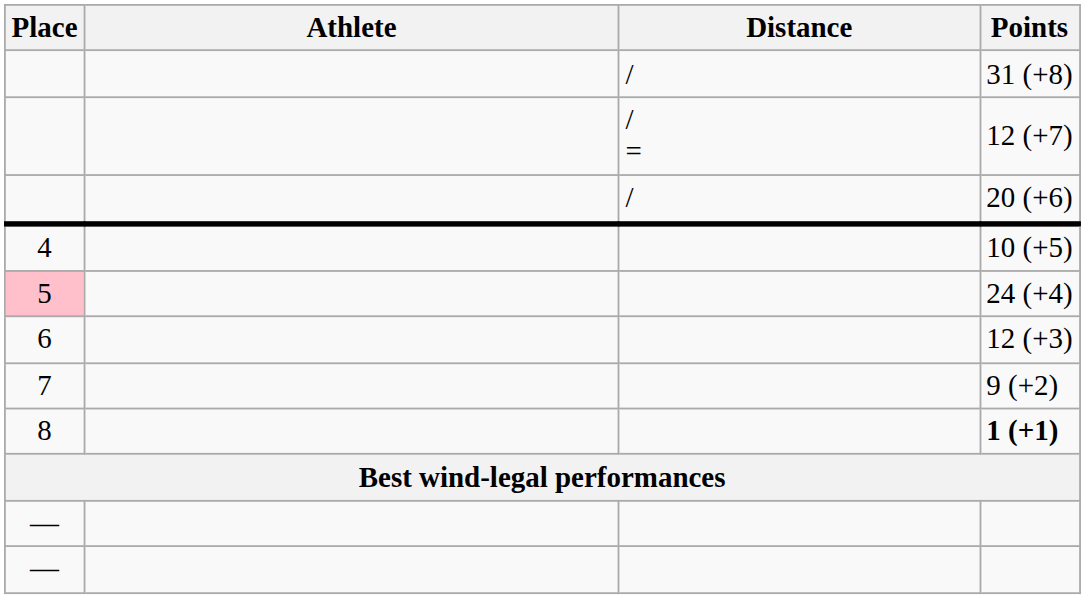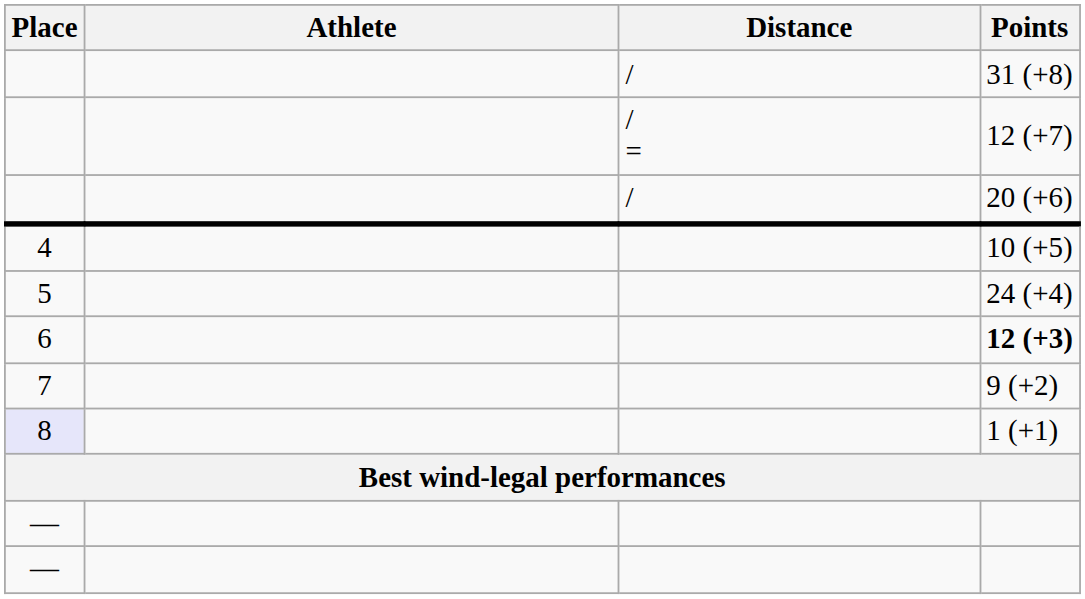(45, 293) pink background -> (45, 293) no background
(1030, 339) normal -> (1030, 339) bold
(45, 431) no background -> (45, 431) lavender background
(1022, 431) bold -> (1022, 431) normal
